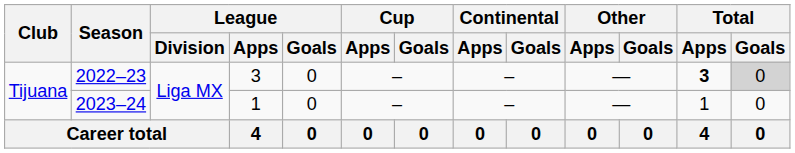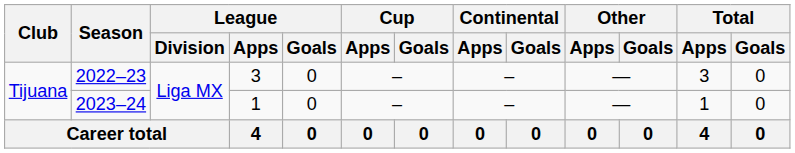(704, 76) bold -> (704, 76) normal
(760, 76) lightgrey background -> (760, 76) no background
